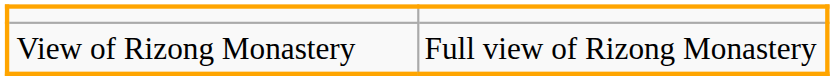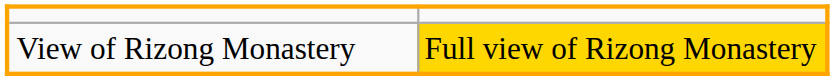(621, 48) no background -> (621, 48) gold background
